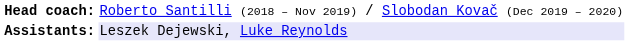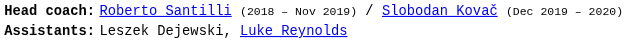(223, 31) lavender background -> (223, 31) no background
